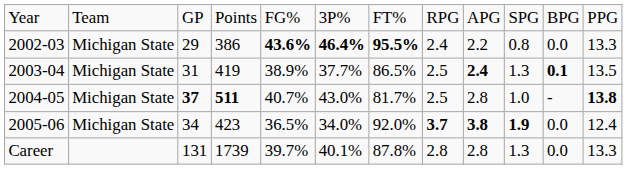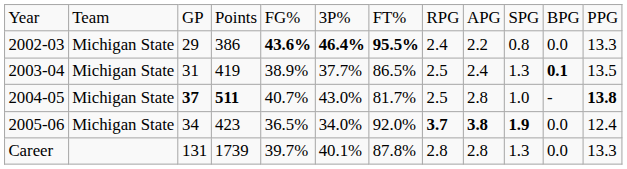(478, 71) bold -> (478, 71) normal
